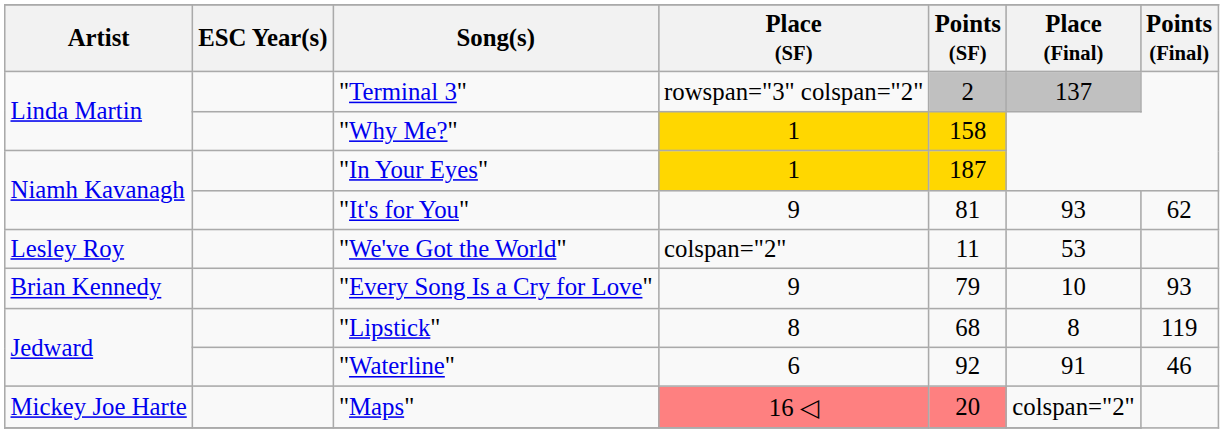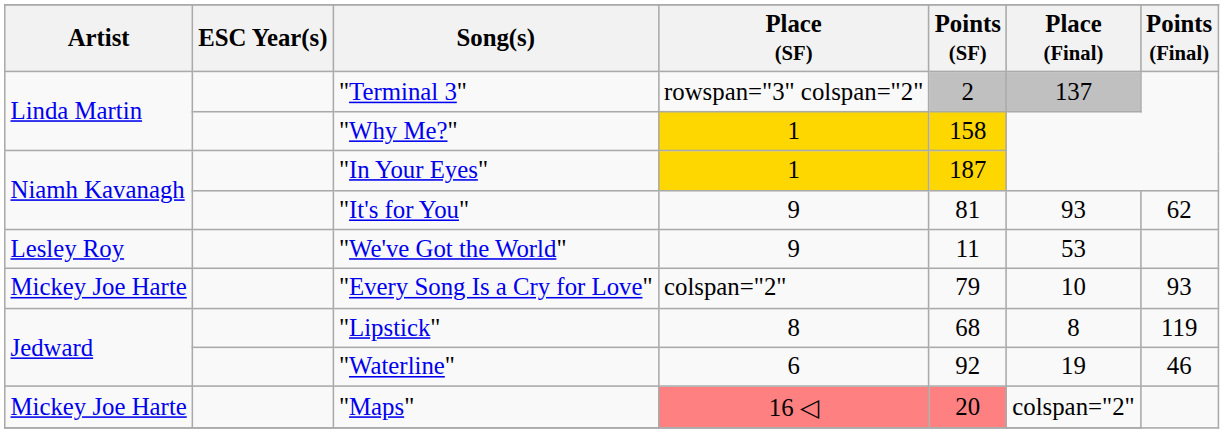(725, 248) colspan="2" -> (794, 248) 9
(86, 288) Brian Kennedy -> (99, 288) Mickey Joe Harte
(794, 288) 9 -> (725, 288) colspan="2"
(1073, 366) 91 -> (1073, 366) 19
